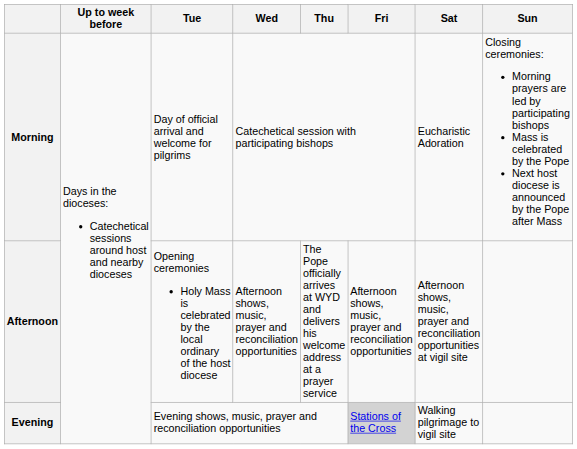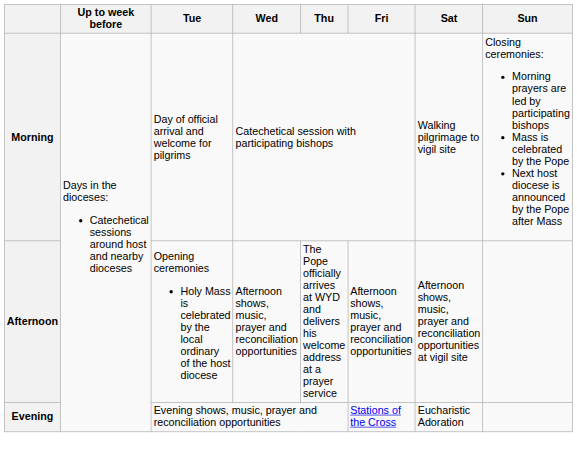(444, 137) Eucharistic Adoration -> (448, 137) Walking pilgrimage to vigil site
(376, 423) lightgrey background -> (376, 417) no background
(448, 423) Walking pilgrimage to vigil site -> (444, 417) Eucharistic Adoration
